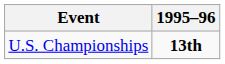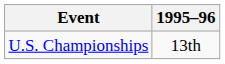(186, 44) bold -> (186, 44) normal
